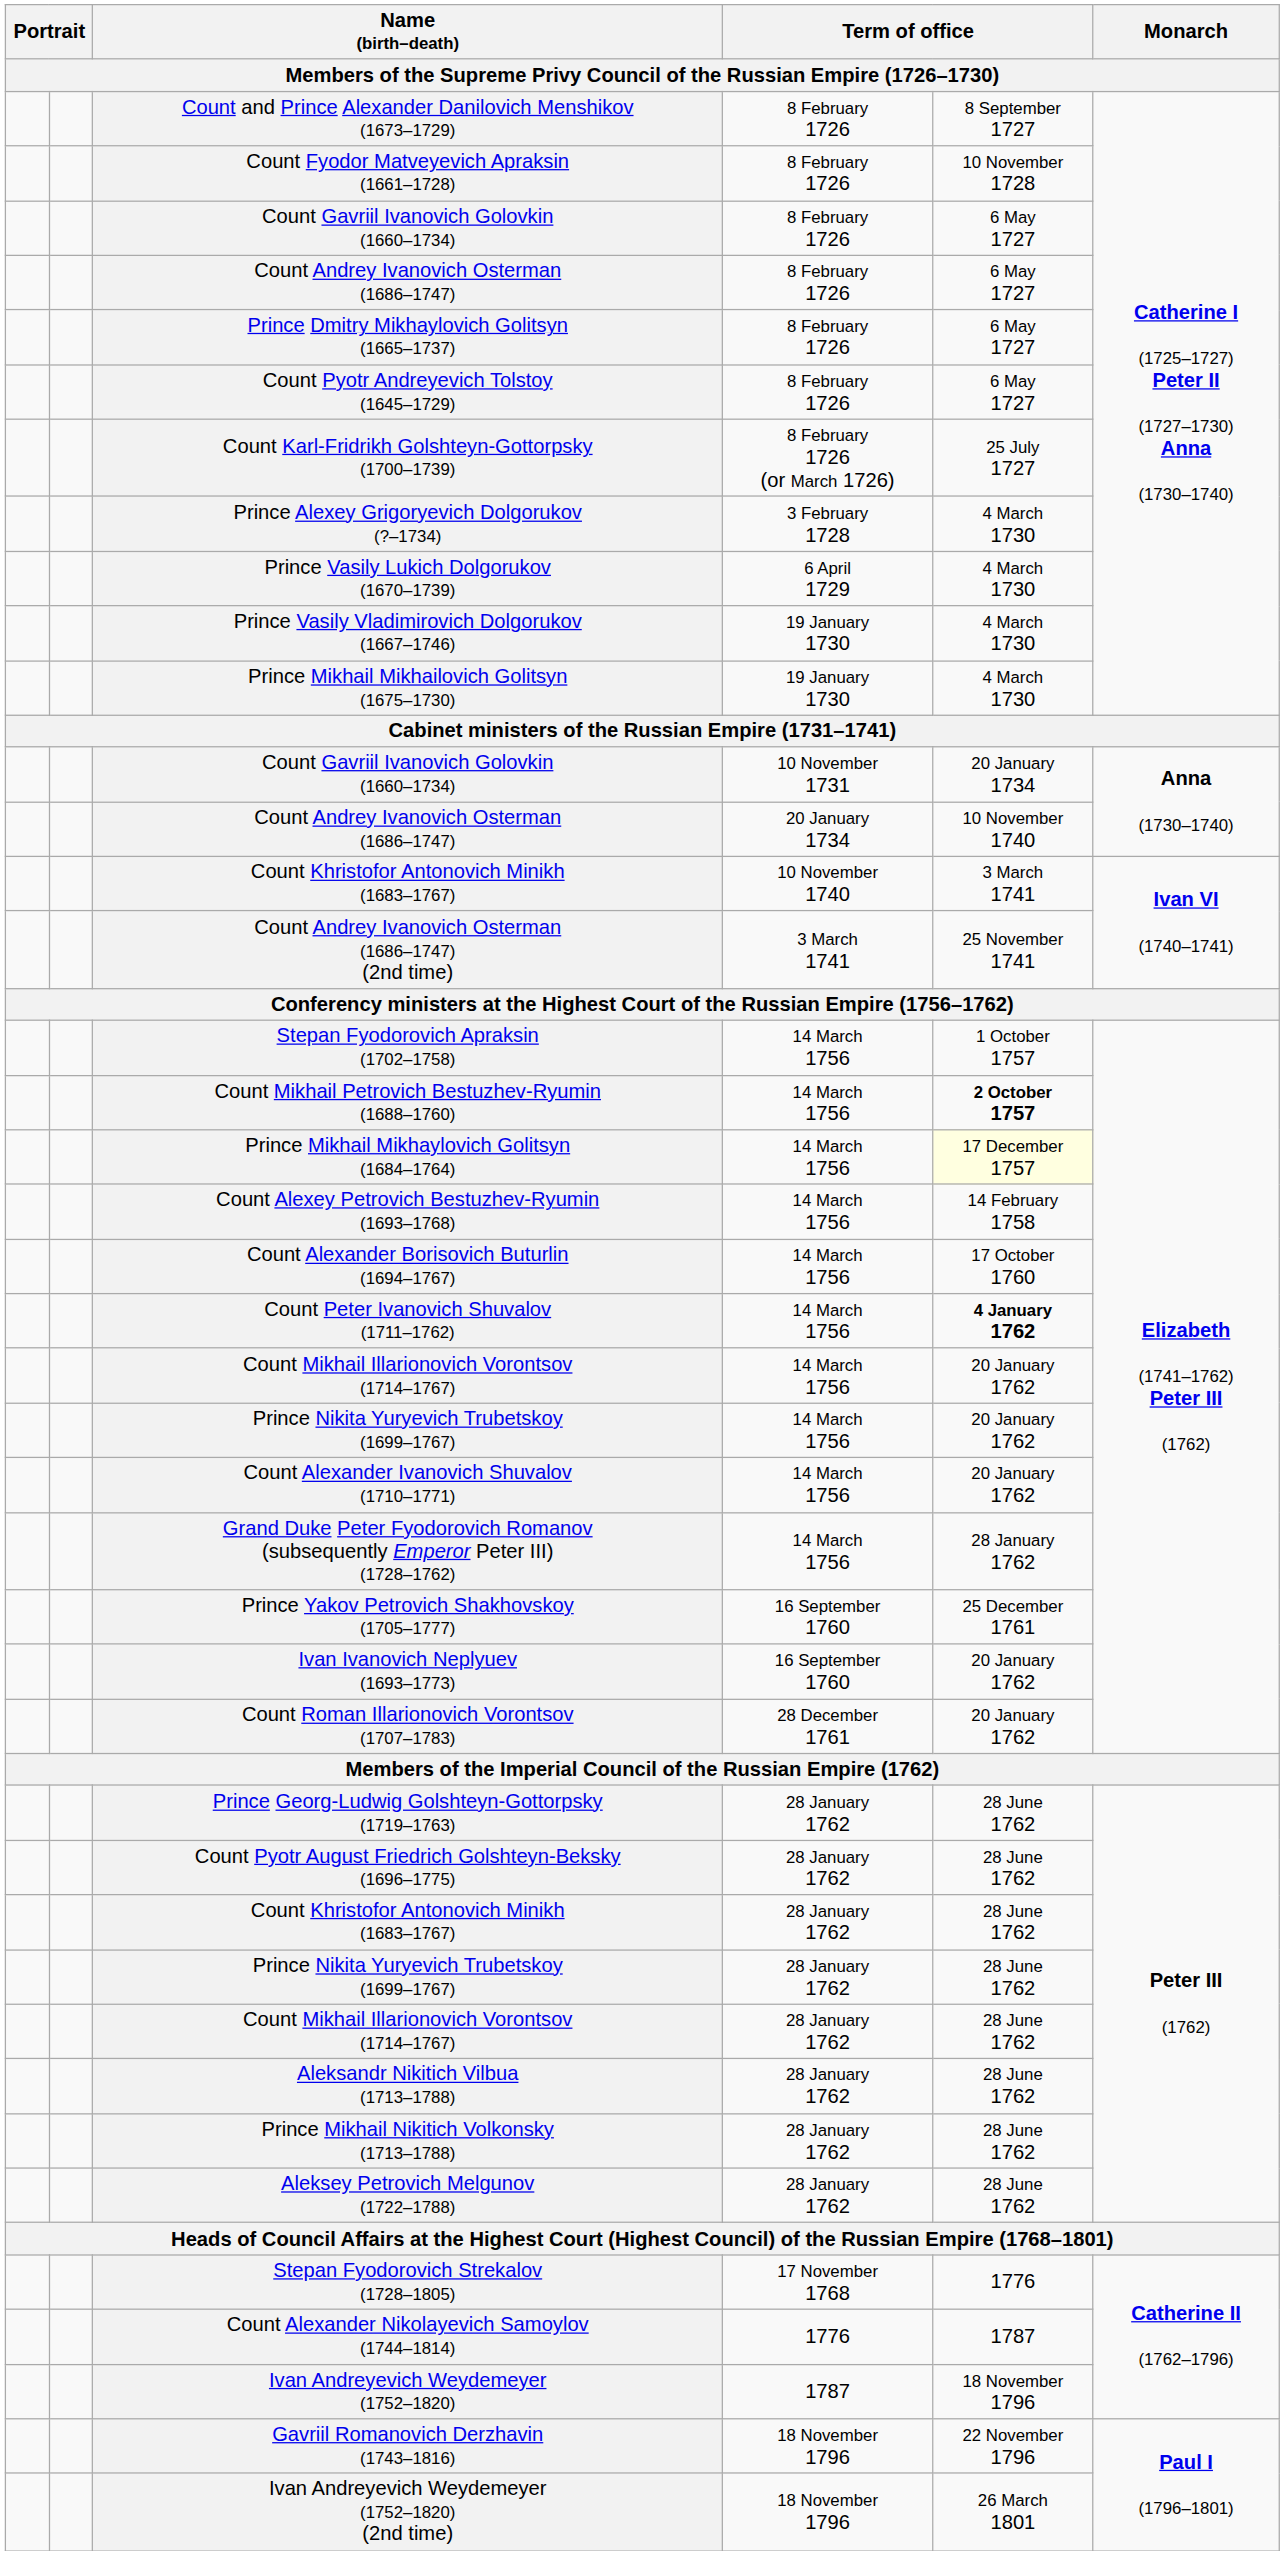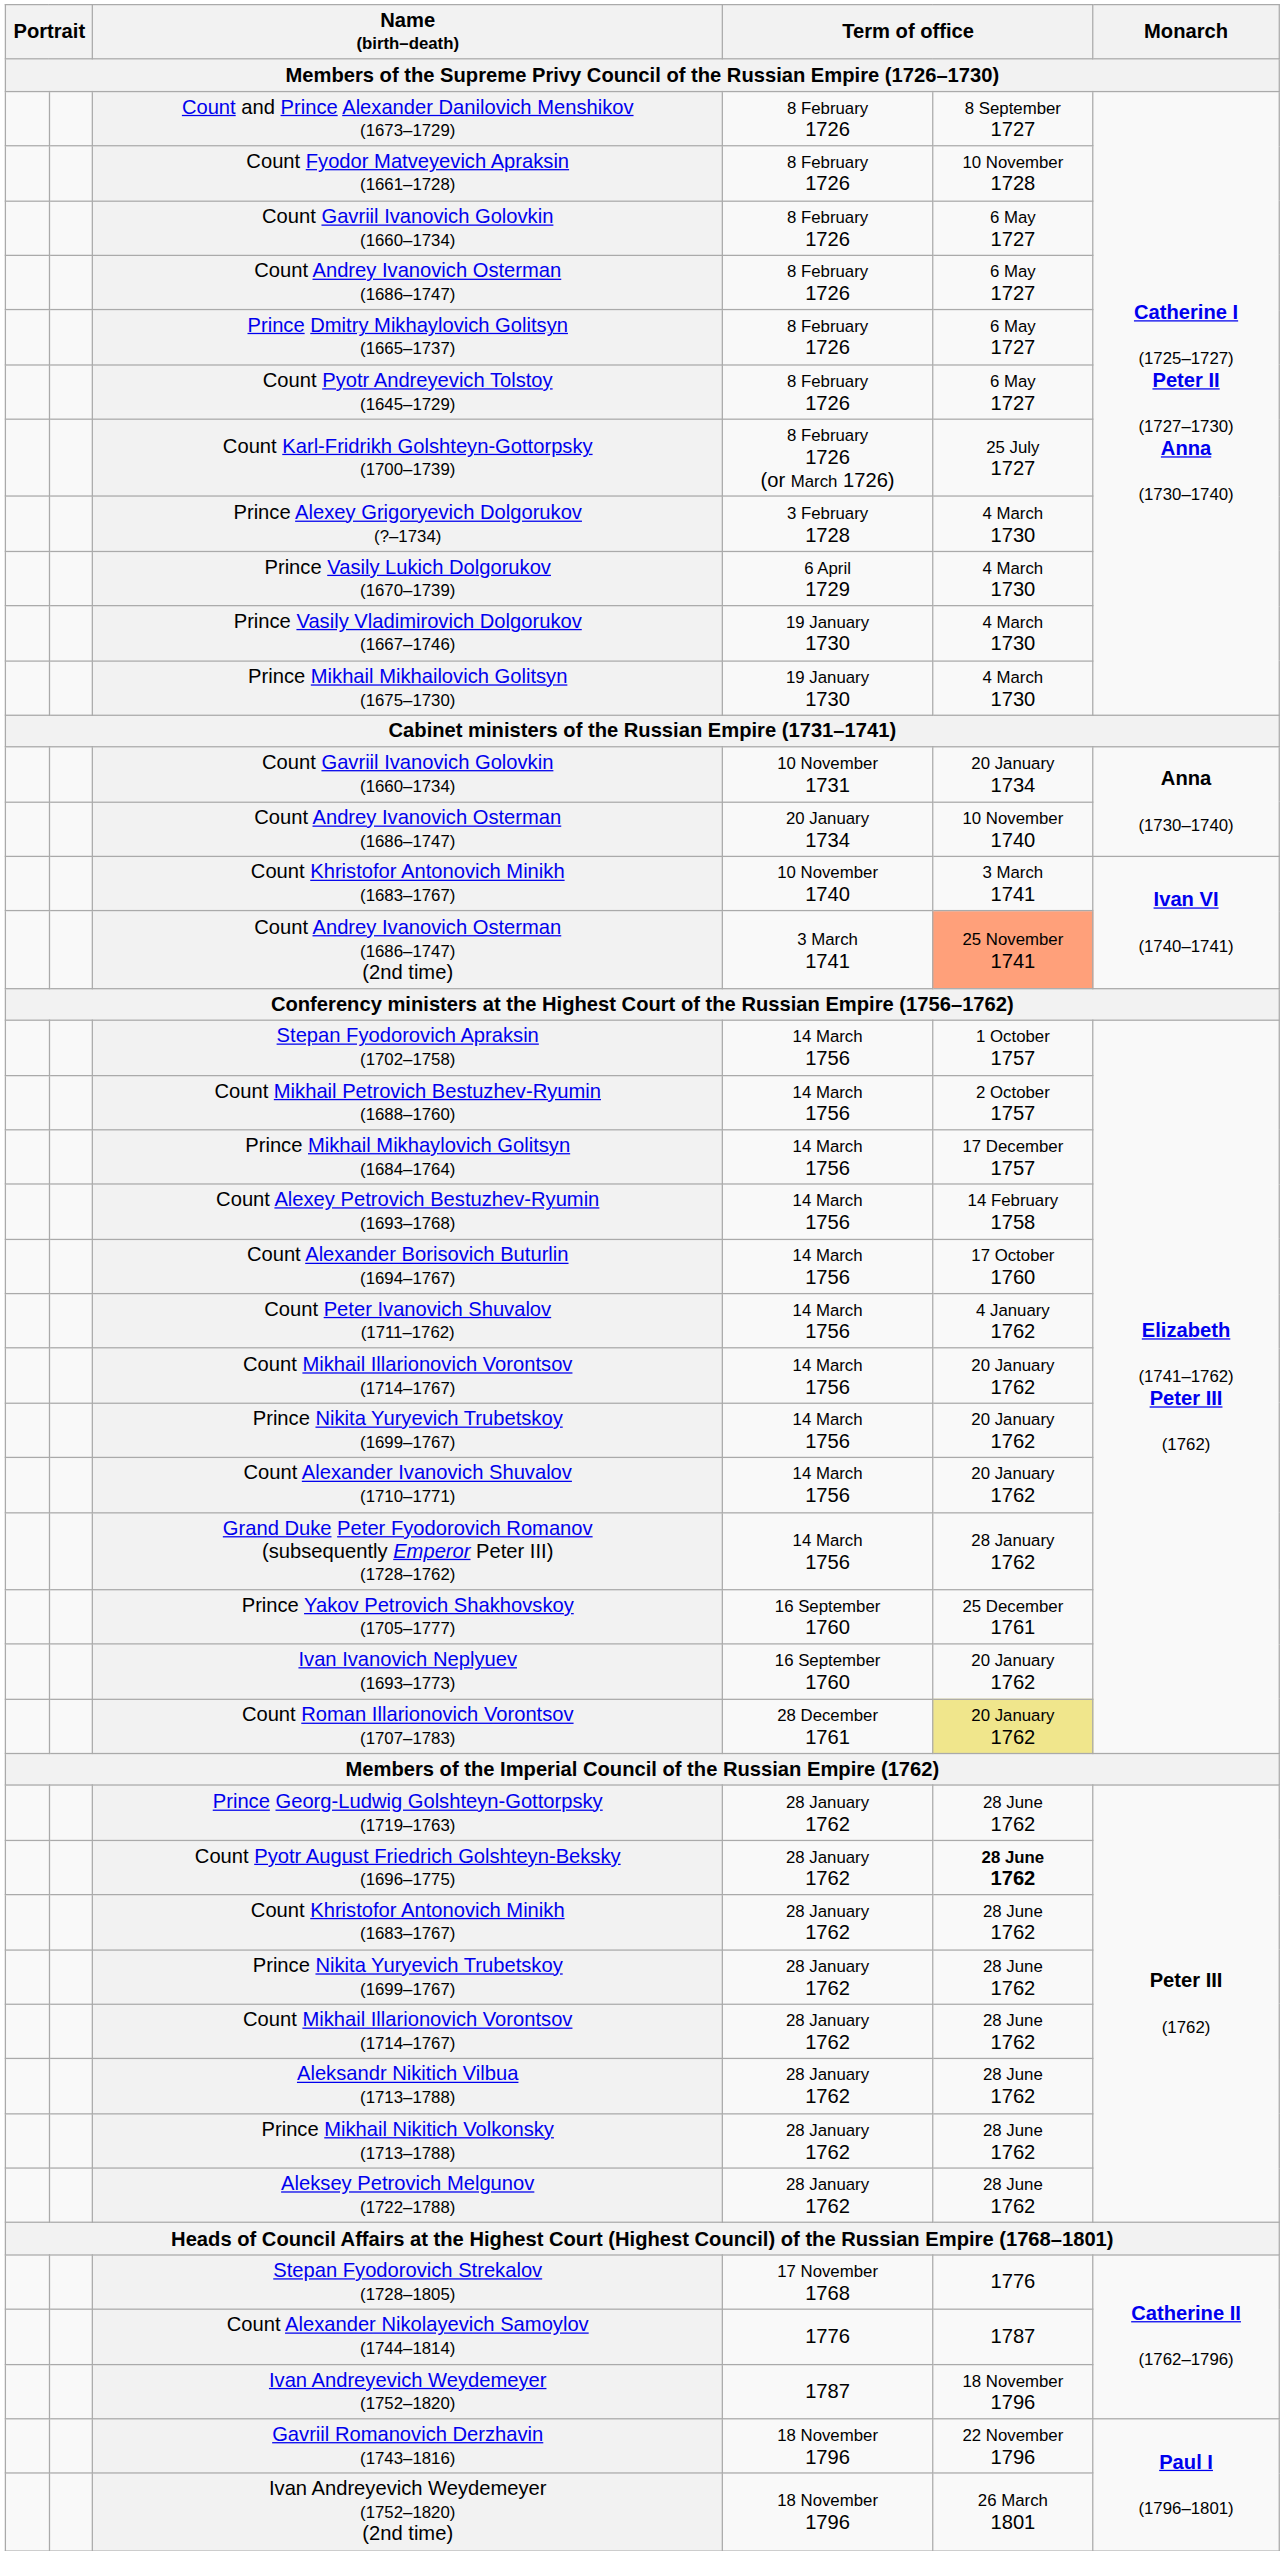(1013, 950) no background -> (1013, 950) lightsalmon background
(1013, 1102) bold -> (1013, 1103) normal
(1013, 1158) lightyellow background -> (1013, 1158) no background
(1013, 1320) bold -> (1013, 1322) normal
(1013, 1727) no background -> (1013, 1727) khaki background
(1013, 1868) normal -> (1013, 1867) bold
